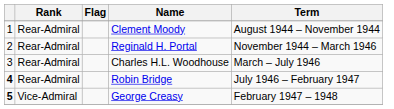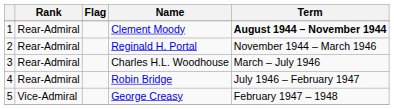(307, 29) normal -> (310, 29) bold
(10, 79) bold -> (10, 79) normal
(10, 96) bold -> (10, 96) normal
